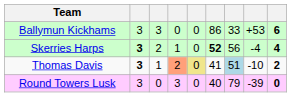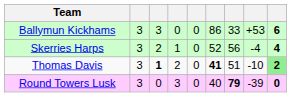(140, 48) bold -> (140, 48) normal
(215, 48) bold -> (215, 48) normal
(140, 65) bold -> (140, 65) normal
(159, 65) normal -> (159, 65) bold
(177, 65) lightsalmon background -> (177, 65) no background
(196, 65) khaki background -> (196, 65) no background
(215, 65) normal -> (215, 65) bold
(234, 65) lightblue background -> (234, 65) no background
(277, 65) no background -> (277, 65) lightgreen background
(234, 83) normal -> (234, 83) bold
